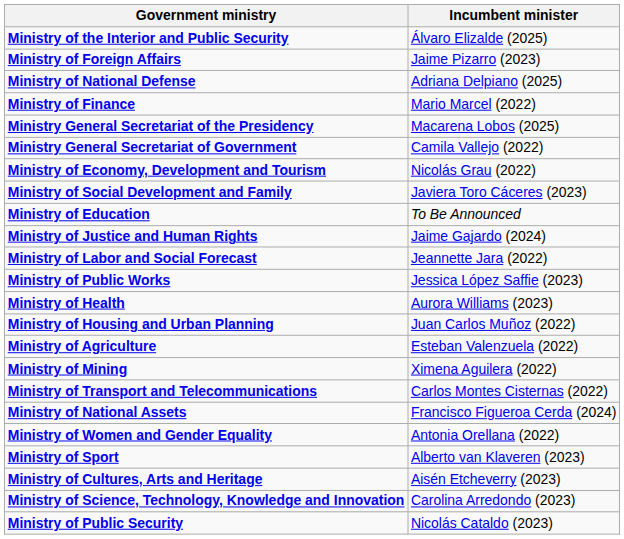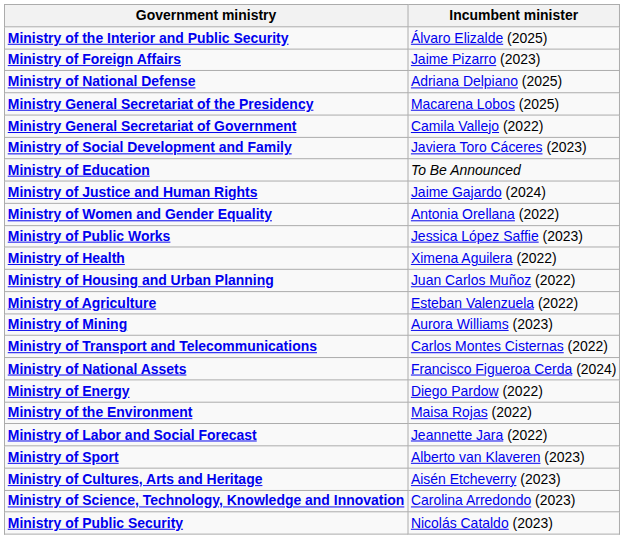- row: (71, 104)
- row: (167, 170)
rows swapped: (132, 259) <-> (140, 435)
(482, 303) Aurora Williams (2023) -> (484, 259) Ximena Aguilera (2022)
(484, 369) Ximena Aguilera (2022) -> (482, 325) Aurora Williams (2023)
+ row: (69, 391)
+ row: (100, 413)
